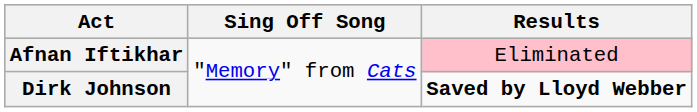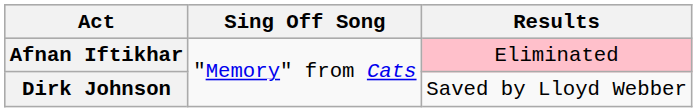(557, 89) bold -> (557, 89) normal
